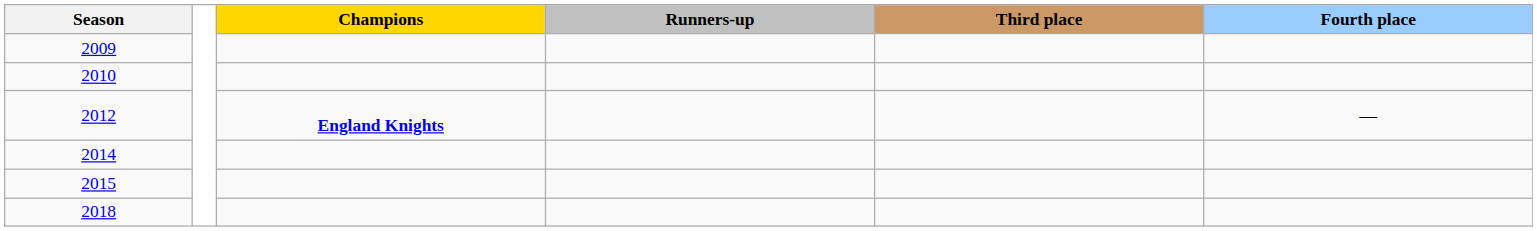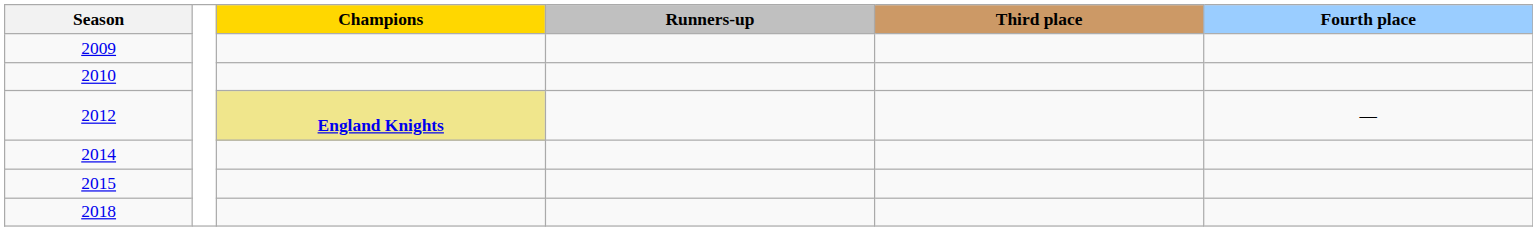(381, 126) no background -> (381, 126) khaki background
